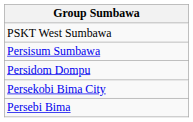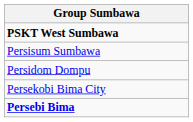(59, 32) normal -> (63, 32) bold
(39, 107) normal -> (41, 107) bold
